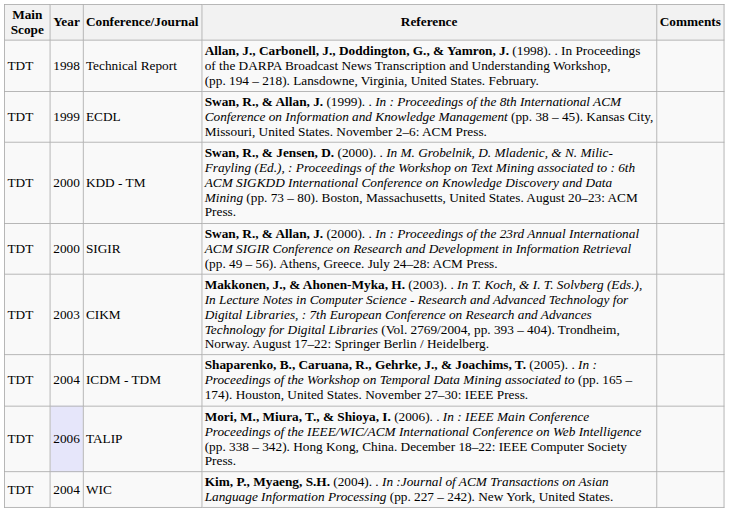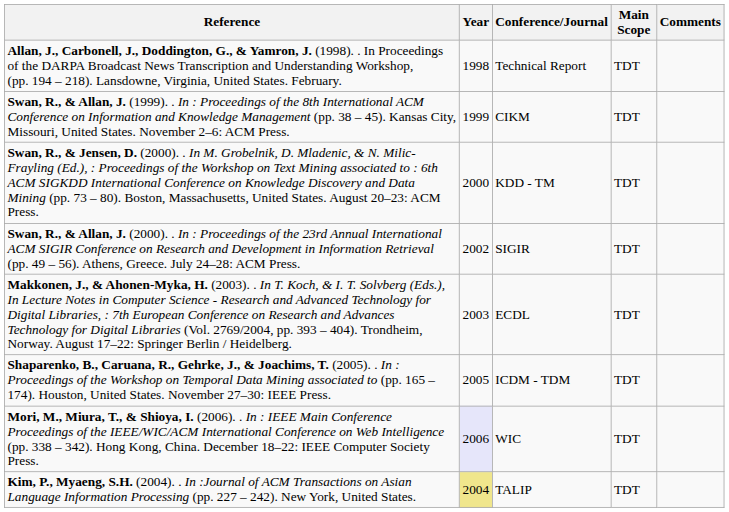columns swapped: (429, 22) <-> (27, 22)
(103, 116) ECDL -> (513, 116) CIKM
(67, 248) 2000 -> (476, 248) 2002
(103, 314) CIKM -> (513, 314) ECDL
(67, 380) 2004 -> (476, 380) 2005
(104, 438) TALIP -> (508, 438) WIC
(67, 489) no background -> (476, 489) khaki background
(99, 489) WIC -> (513, 489) TALIP
